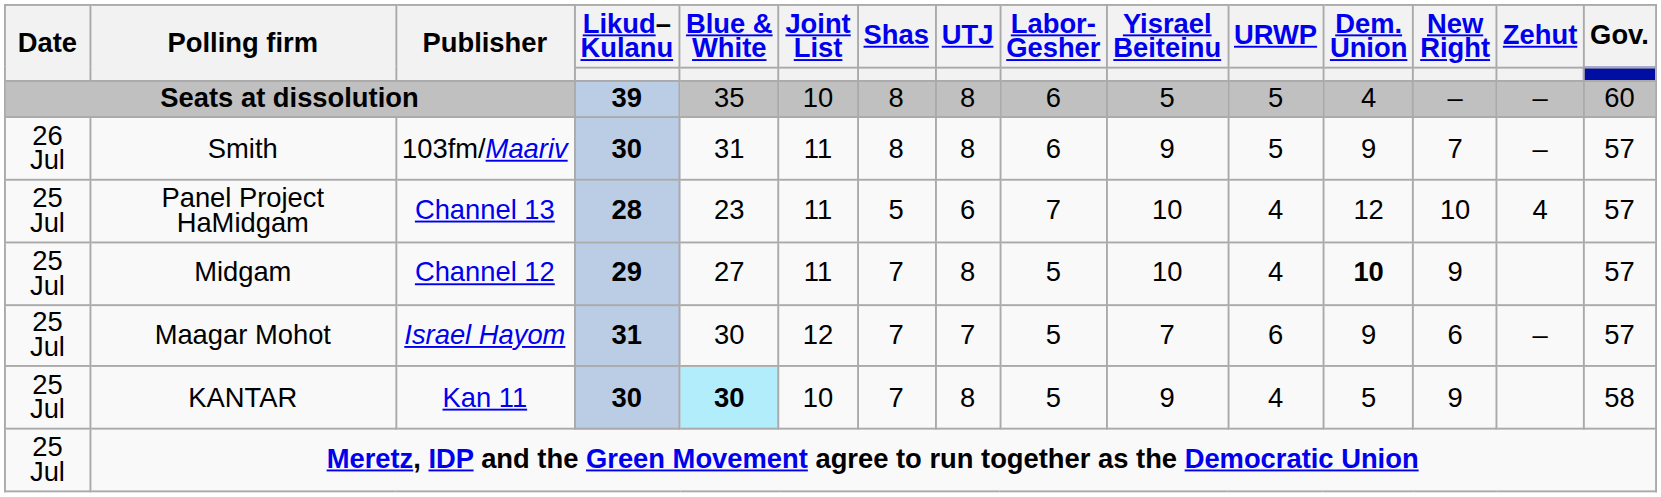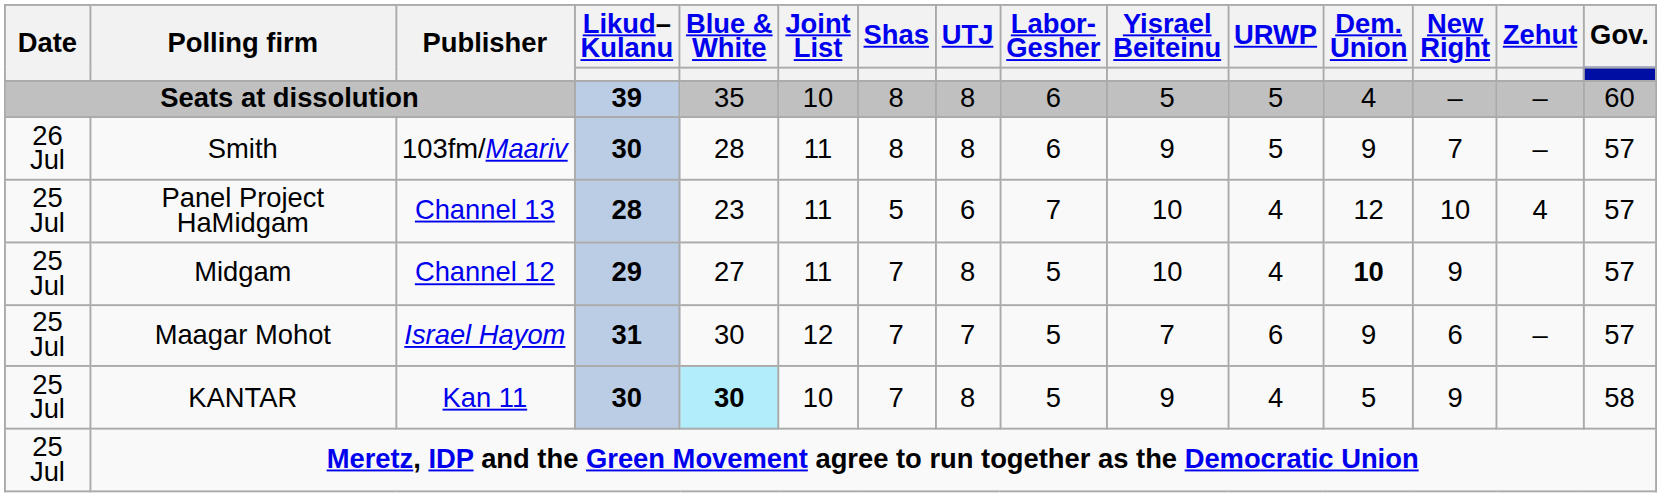(729, 148) 31 -> (729, 148) 28
